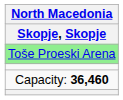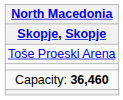(62, 53) lightgreen background -> (62, 53) no background
